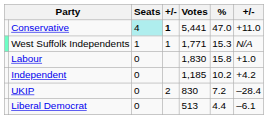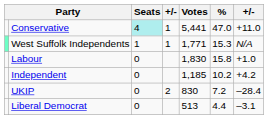(168, 28) bold -> (168, 28) normal
(246, 106) –6.1 -> (246, 106) –3.1
